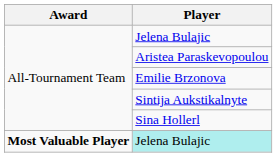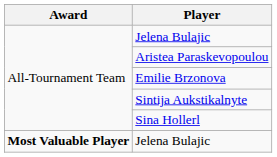(173, 141) paleturquoise background -> (173, 141) no background
